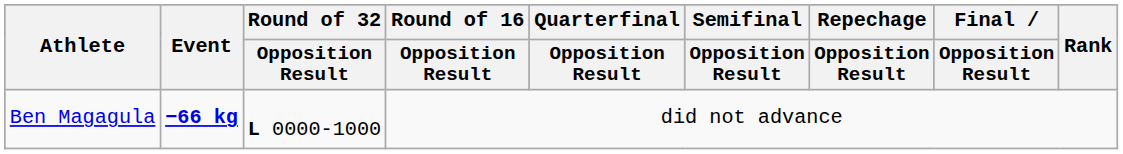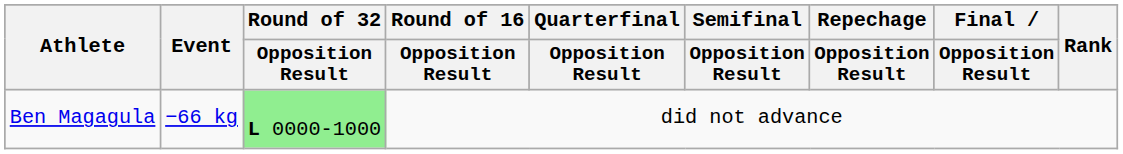(202, 119) bold -> (202, 119) normal
(315, 131) no background -> (315, 131) lightgreen background
